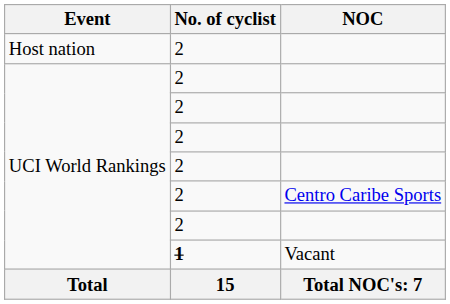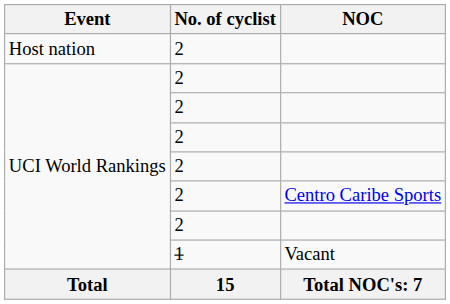(179, 254) bold -> (179, 254) normal
